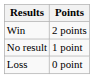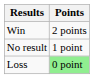(67, 64) no background -> (67, 64) lightgreen background
